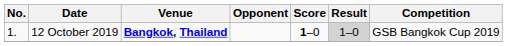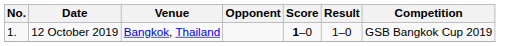(176, 32) bold -> (172, 32) normal
(349, 32) lightgrey background -> (342, 32) no background
